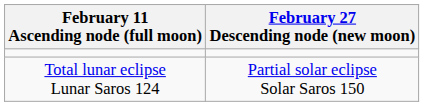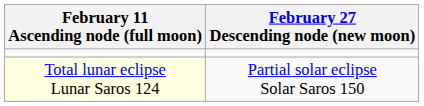(105, 79) no background -> (105, 79) lightyellow background
